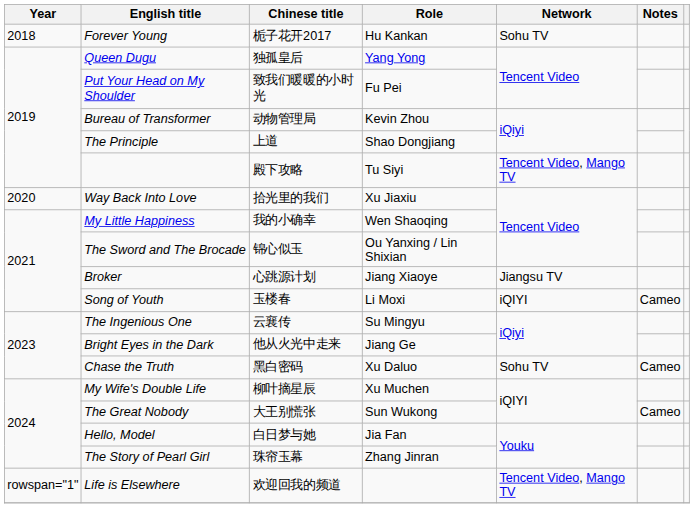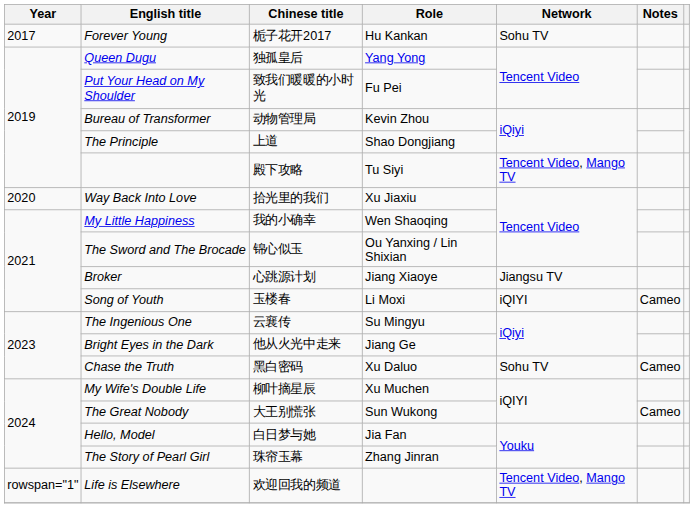(21, 35) 2018 -> (21, 35) 2017
